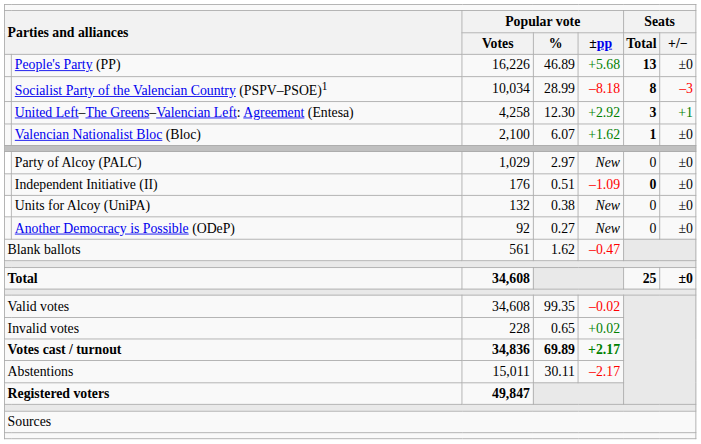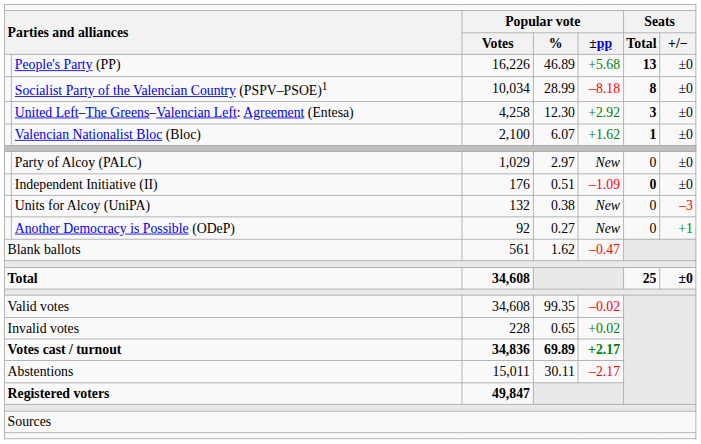(686, 89) –3 -> (686, 89) ±0
(686, 112) +1 -> (686, 112) ±0
(686, 206) ±0 -> (686, 206) –3
(686, 228) ±0 -> (686, 228) +1
